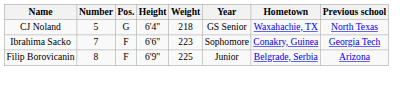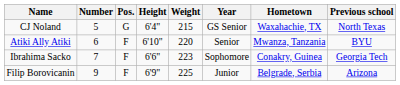(186, 27) 218 -> (186, 27) 215
+ row: (41, 42)
(96, 57) 8 -> (96, 73) 9
